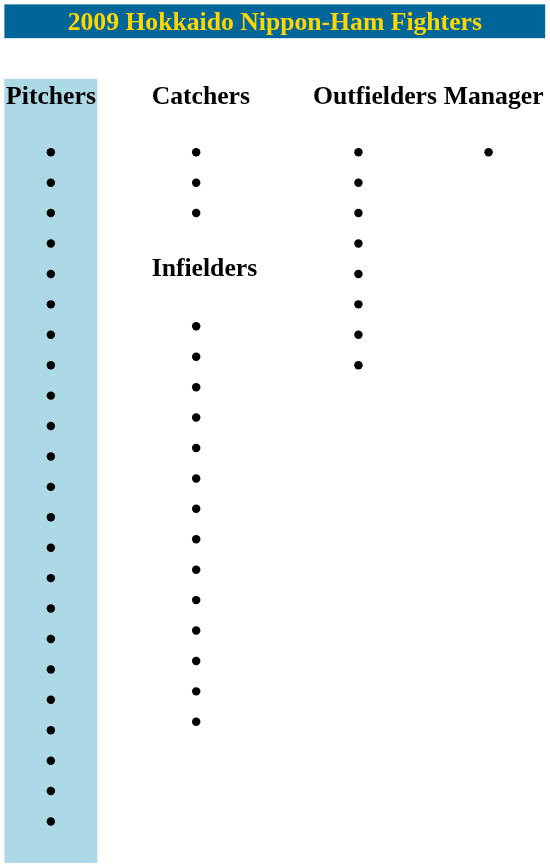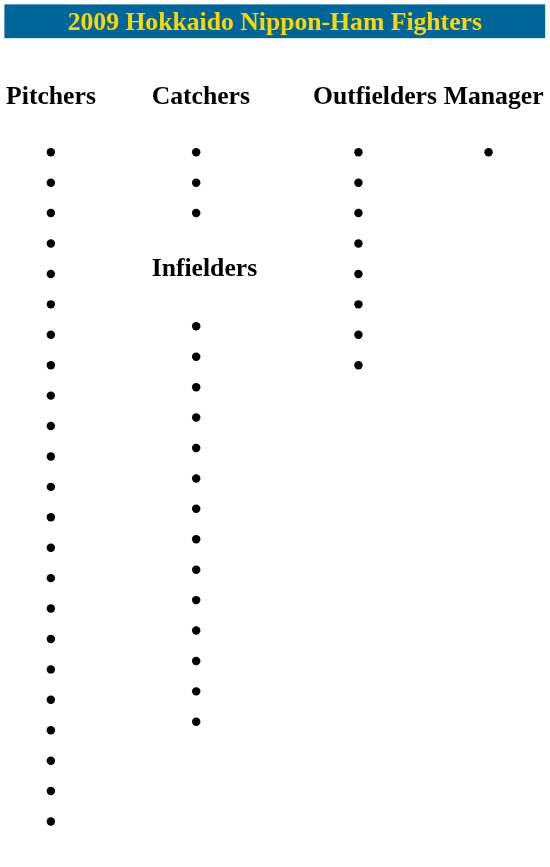(51, 458) lightblue background -> (51, 458) no background
